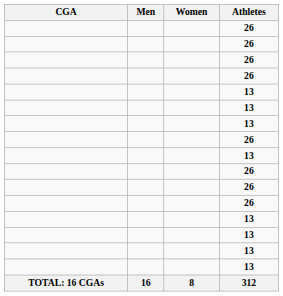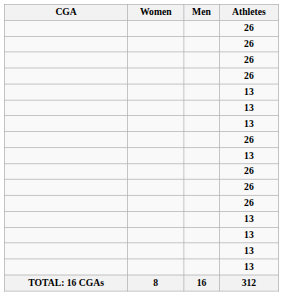columns swapped: (146, 12) <-> (192, 12)
